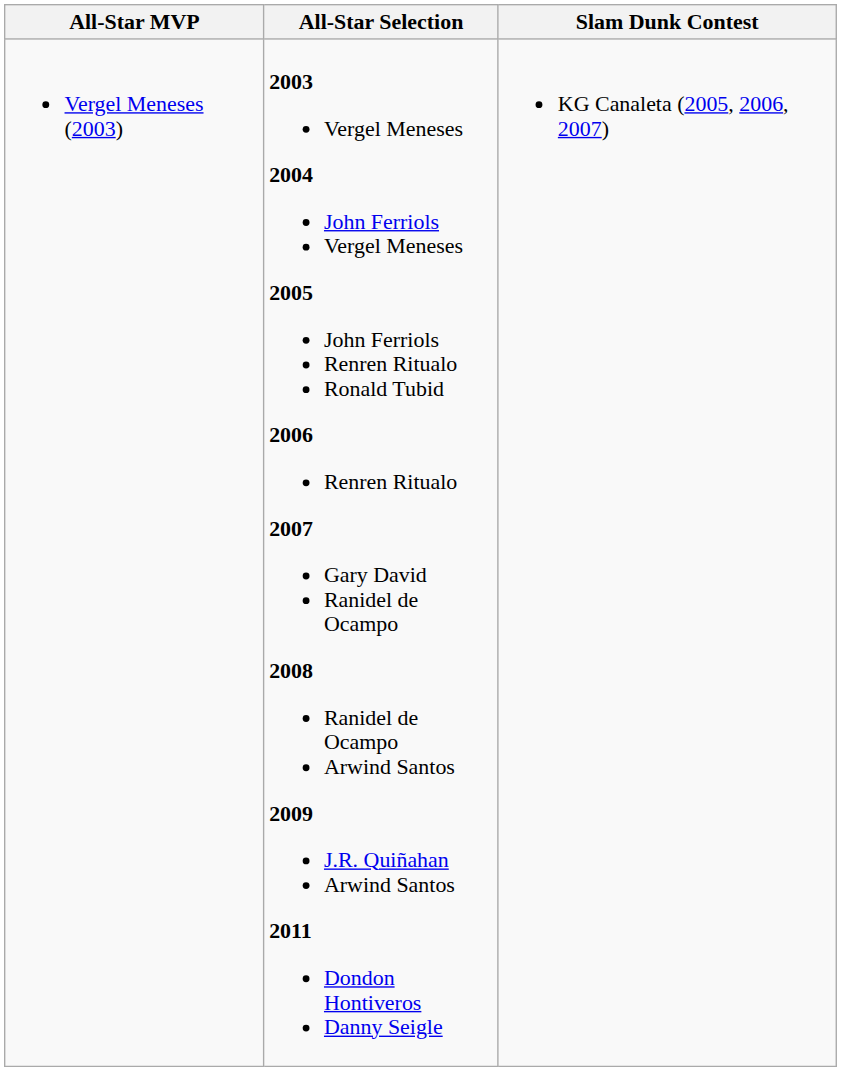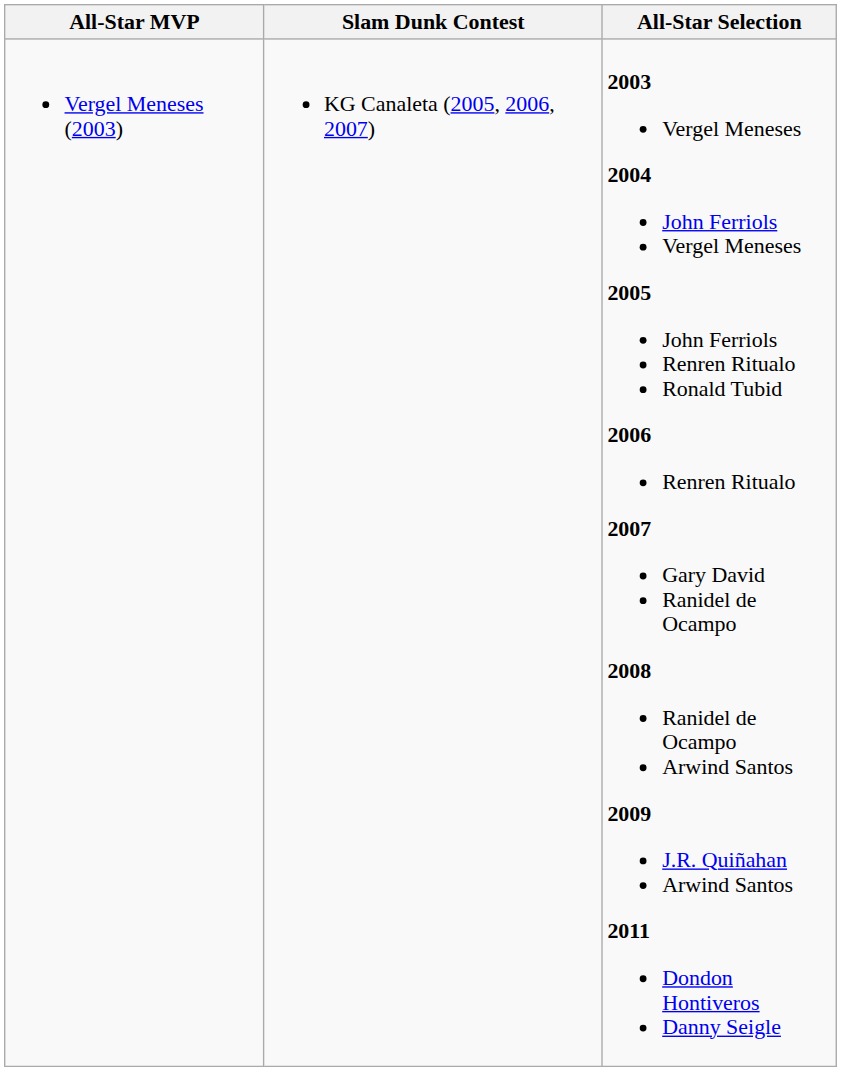columns swapped: (381, 21) <-> (667, 21)
